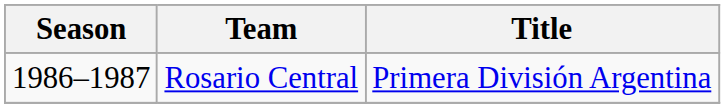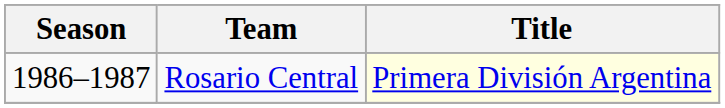(542, 77) no background -> (542, 77) lightyellow background
